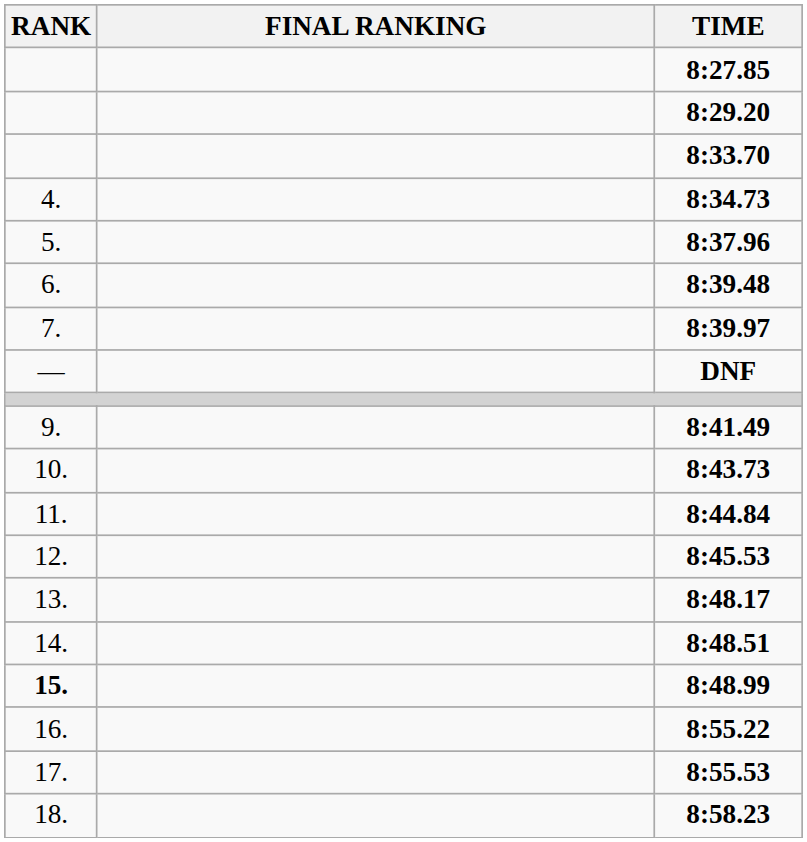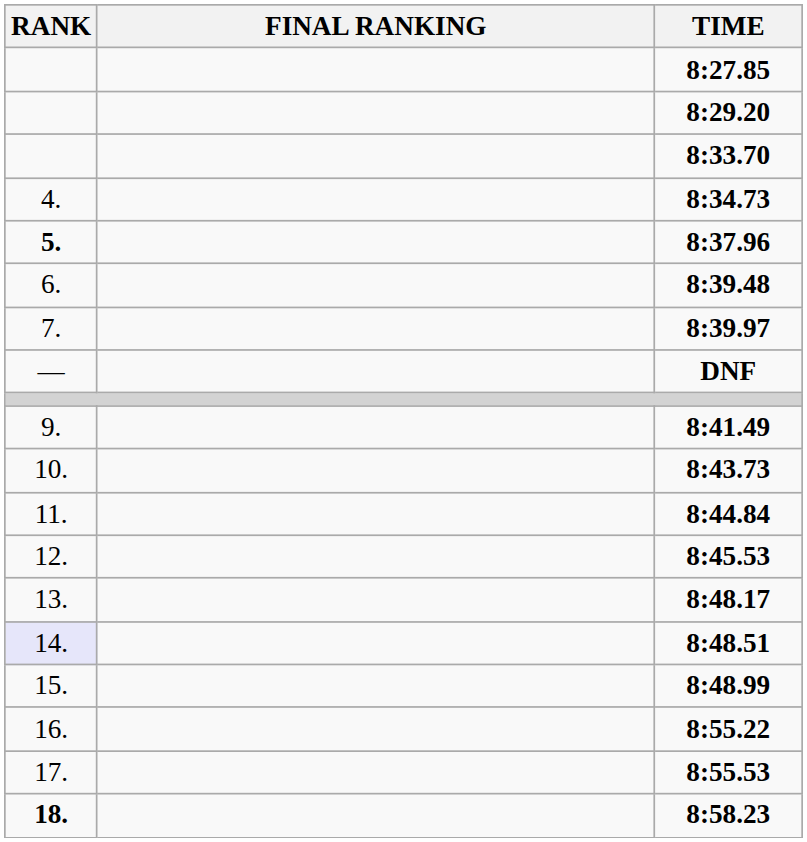(51, 241) normal -> (51, 241) bold
(51, 642) no background -> (51, 642) lavender background
(51, 685) bold -> (51, 685) normal
(51, 815) normal -> (51, 815) bold
